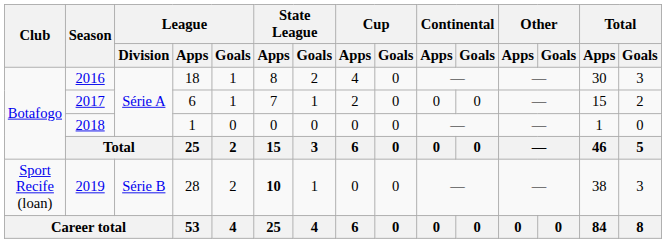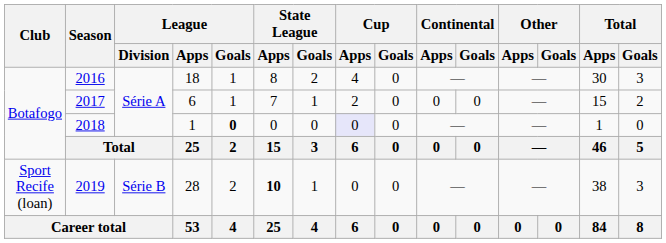(233, 124) normal -> (233, 124) bold
(355, 124) no background -> (355, 124) lavender background
